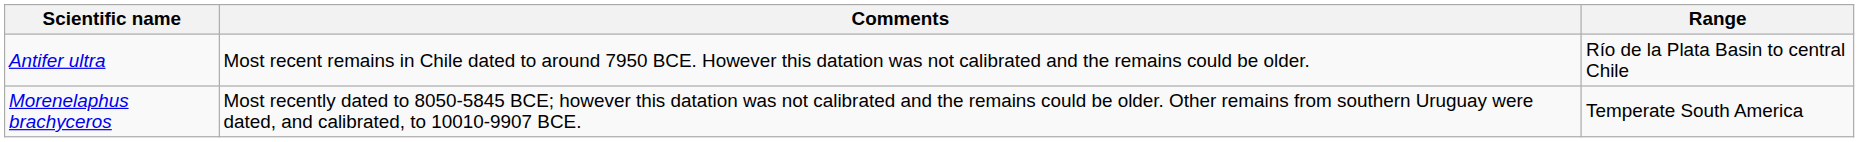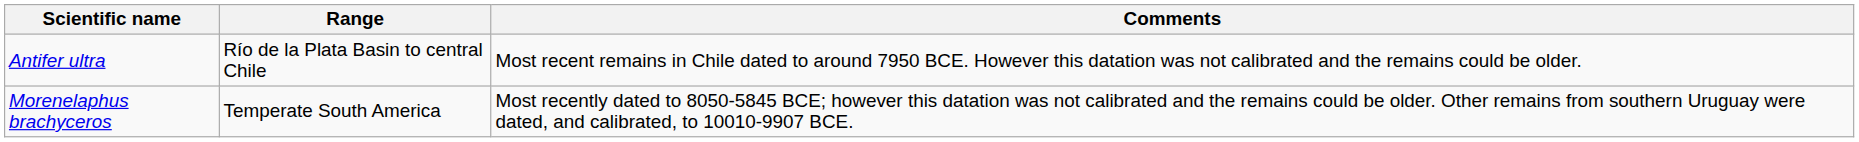columns swapped: (1718, 19) <-> (900, 19)
